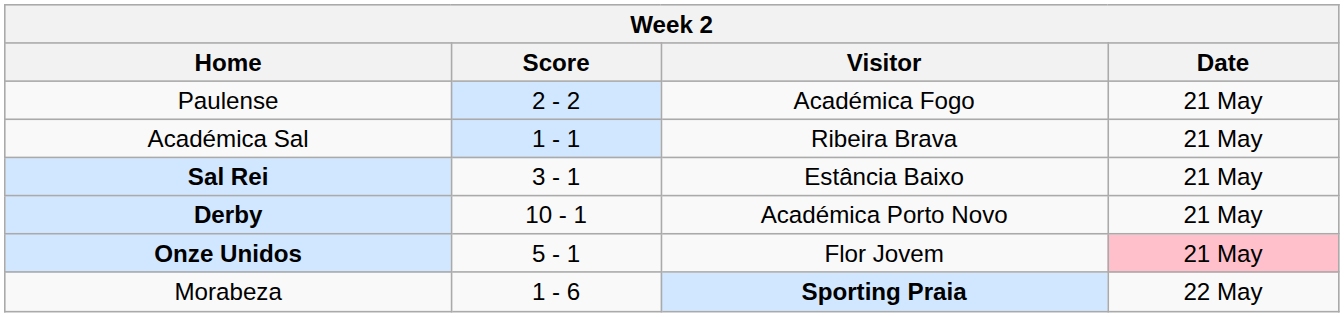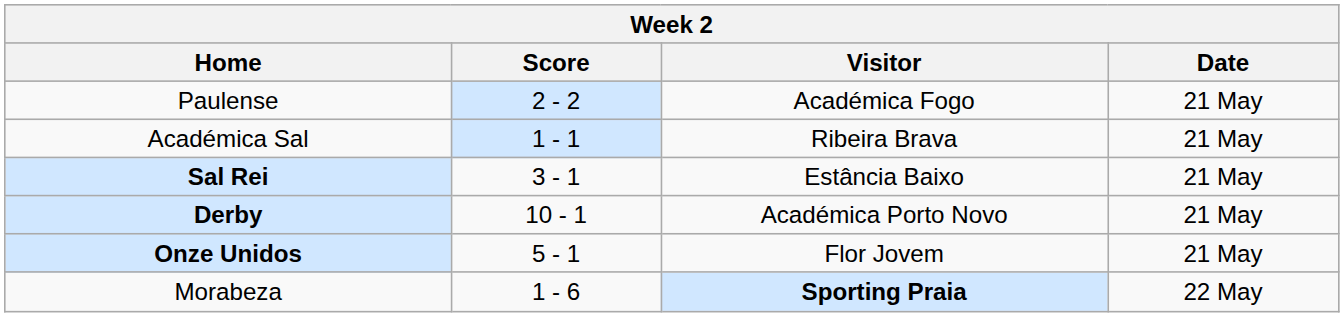(1223, 254) pink background -> (1223, 254) no background
